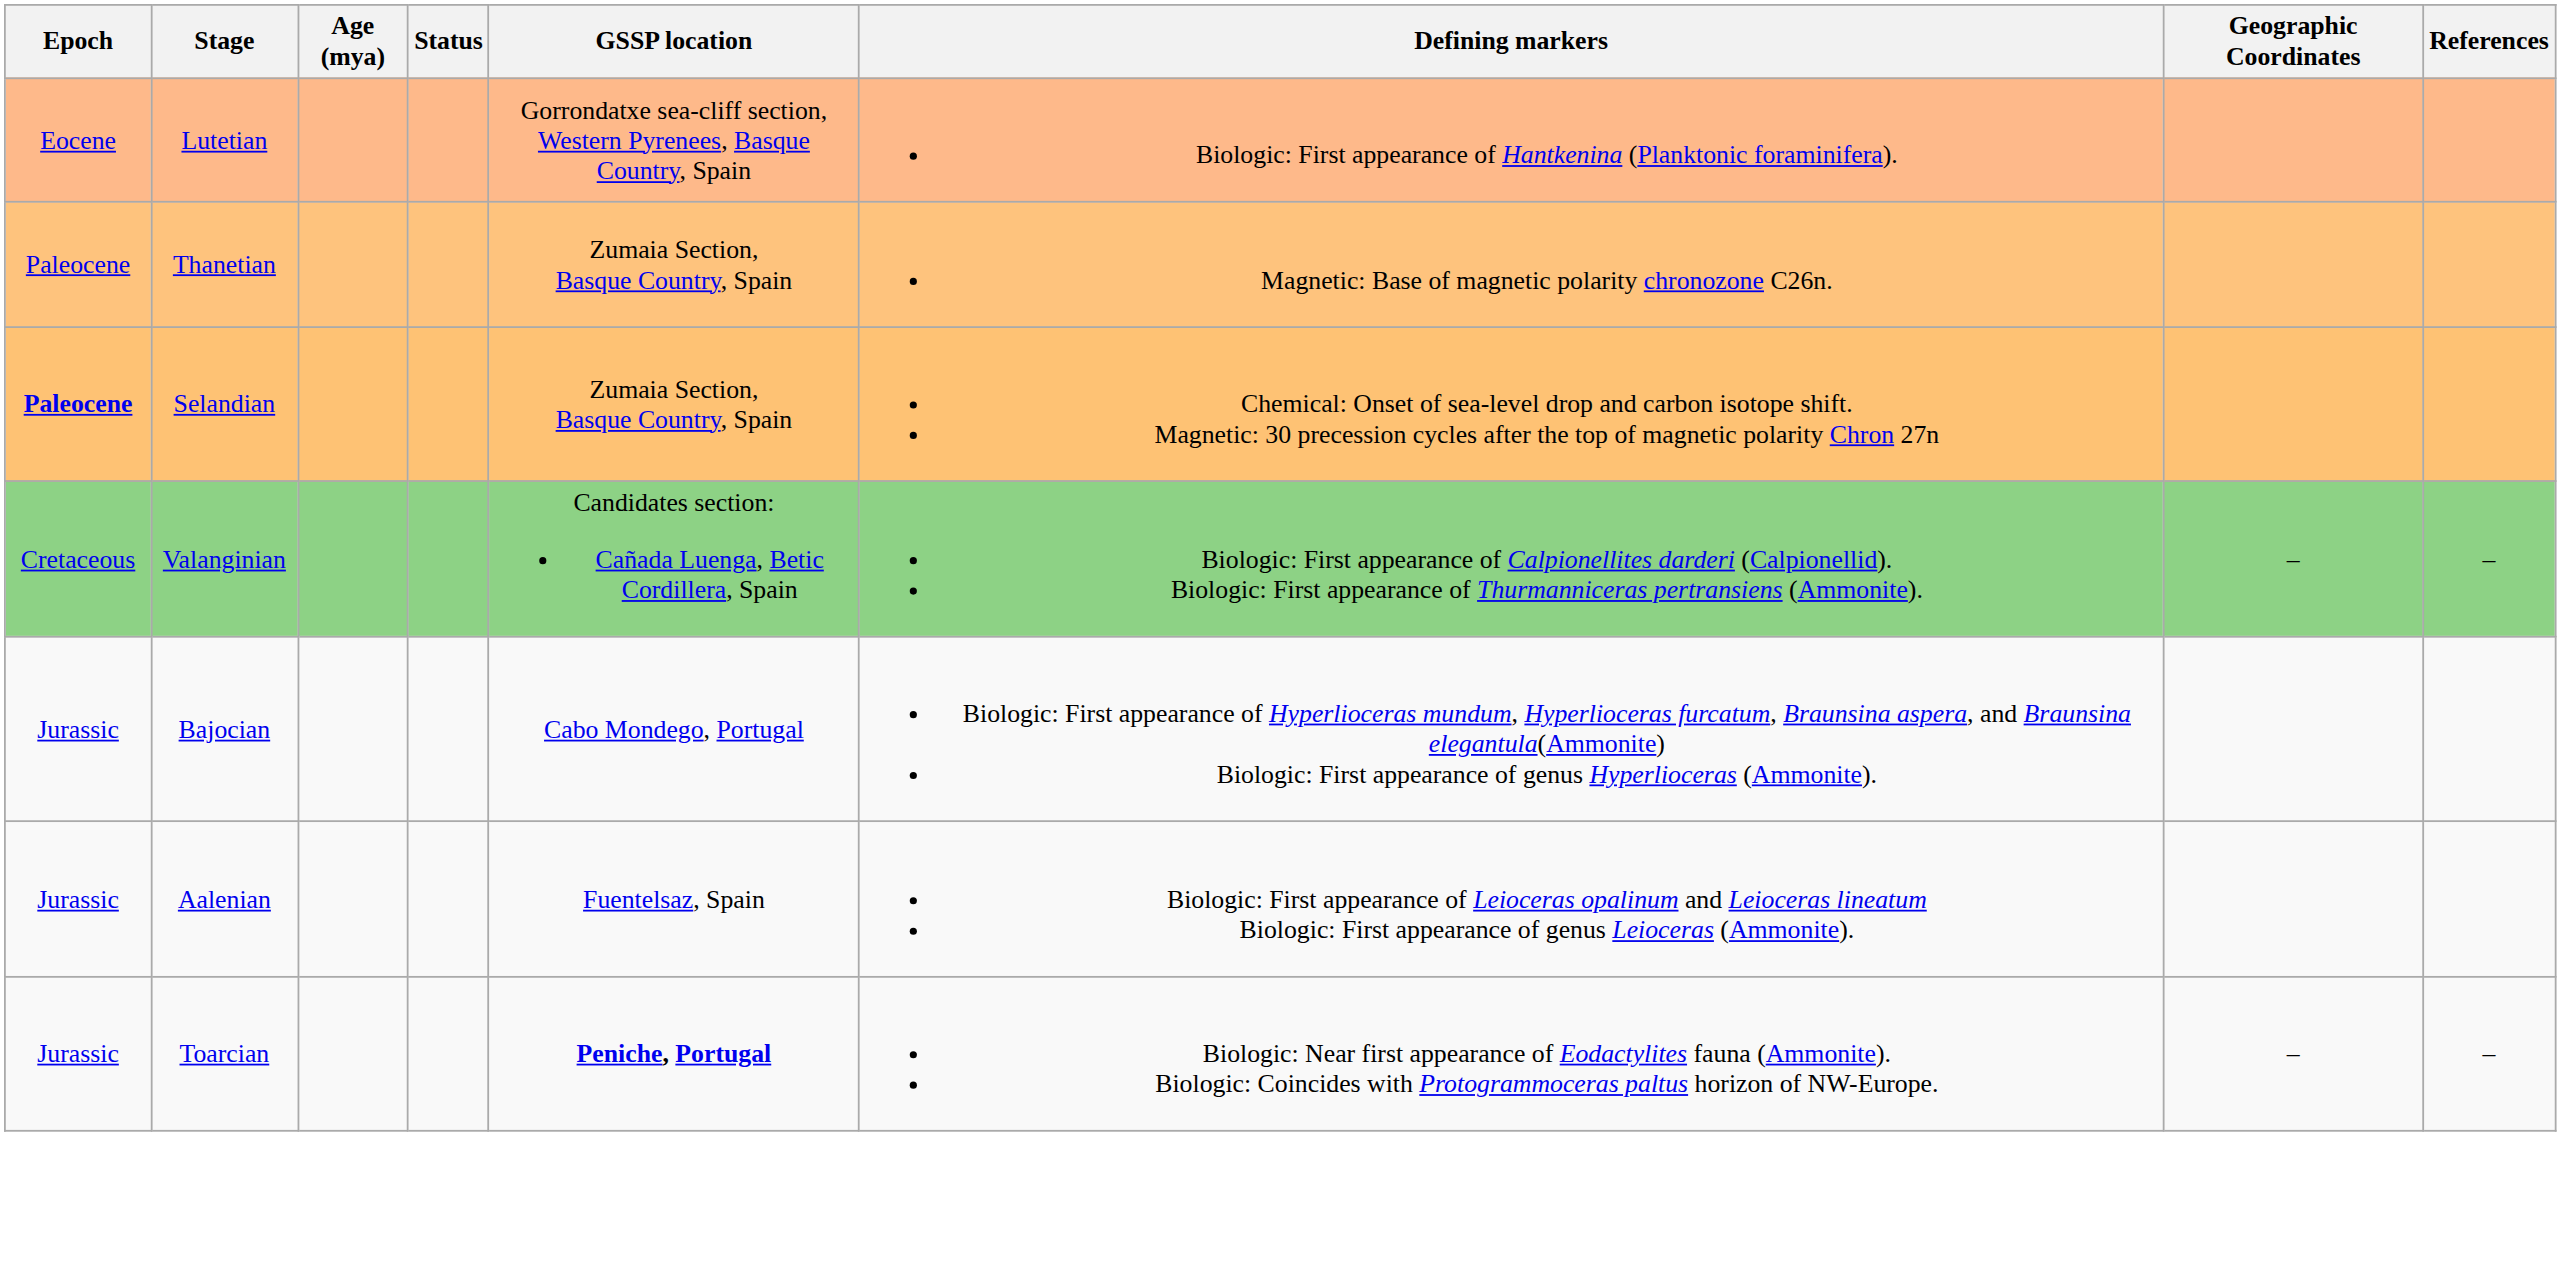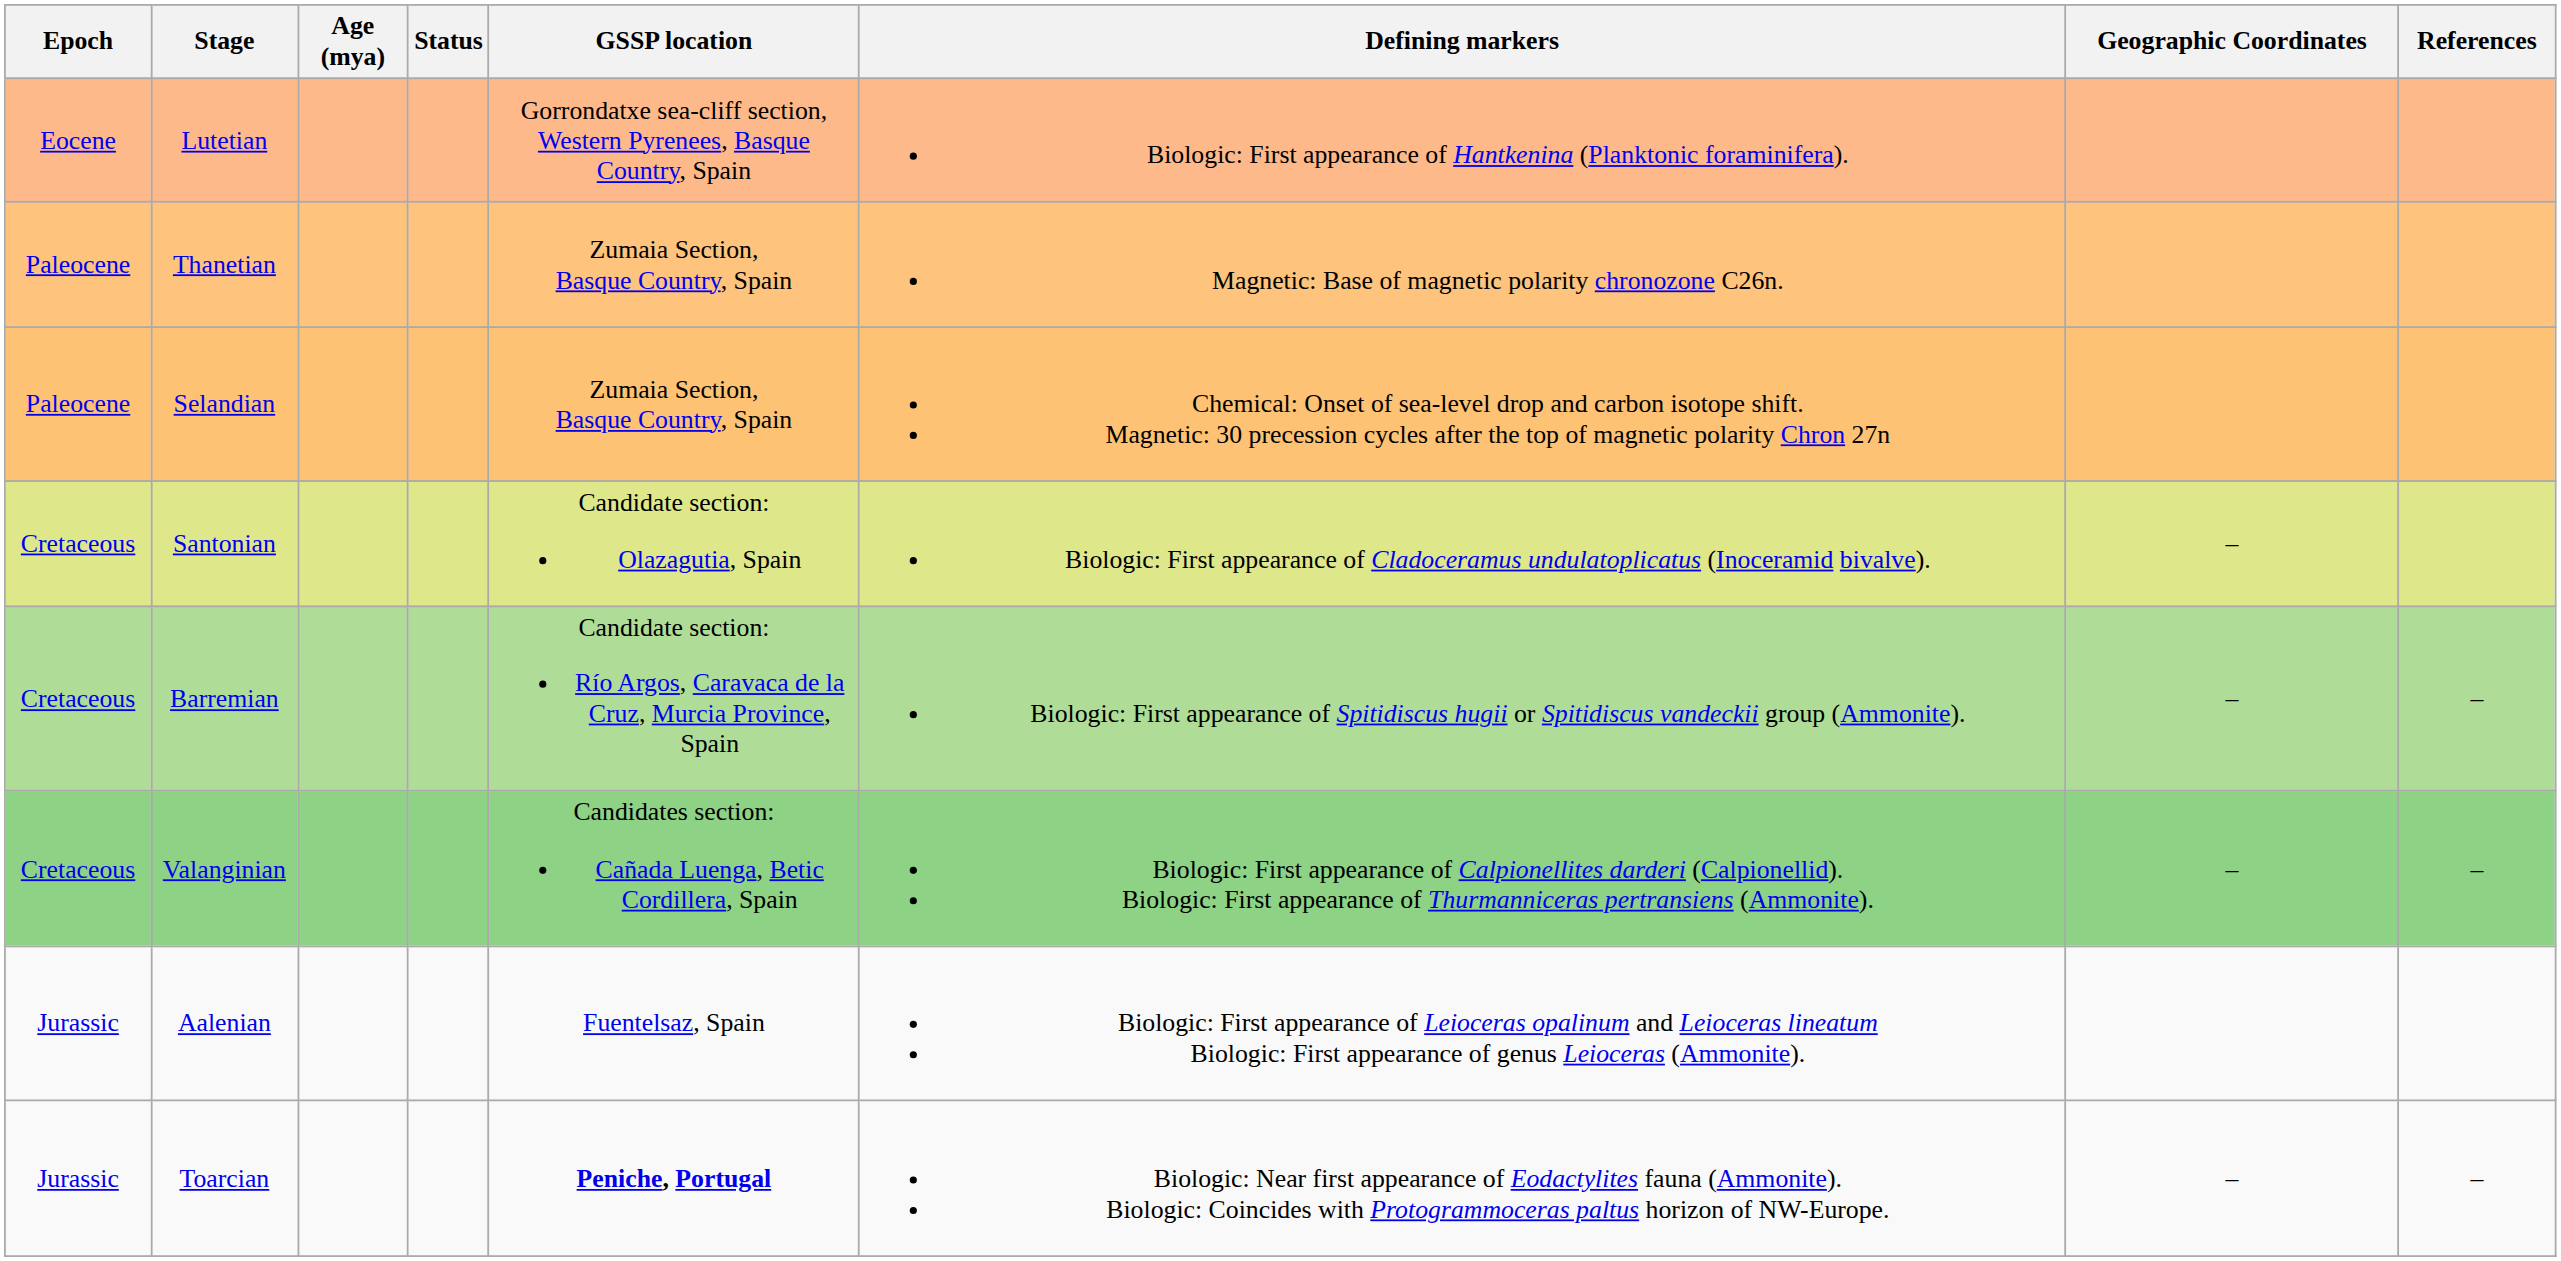(78, 404) bold -> (78, 404) normal
+ row: (224, 543)
+ row: (224, 698)
- row: (224, 729)
